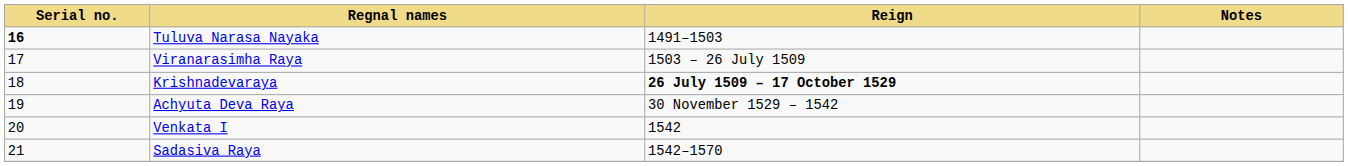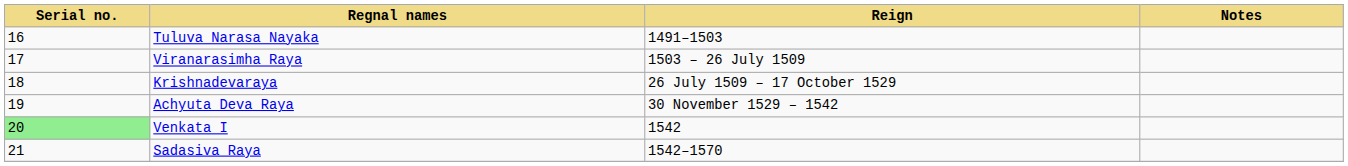(16, 38) bold -> (16, 38) normal
(772, 83) bold -> (772, 83) normal
(16, 128) no background -> (16, 128) lightgreen background
